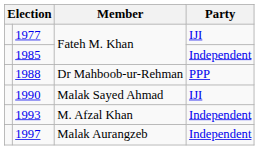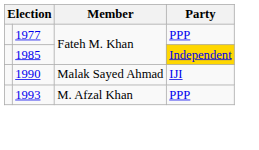(196, 34) IJI -> (180, 34) PPP
(220, 54) no background -> (200, 54) gold background
- row: (28, 74)
(220, 114) Independent -> (180, 94) PPP
- row: (28, 134)
